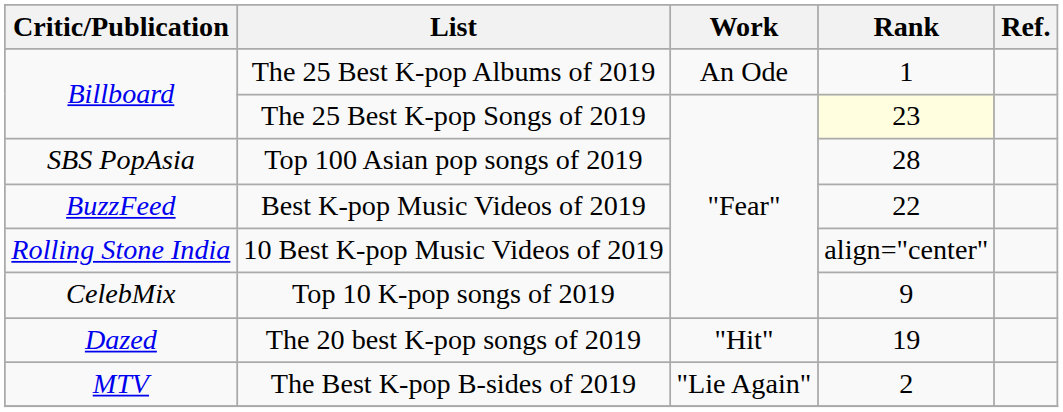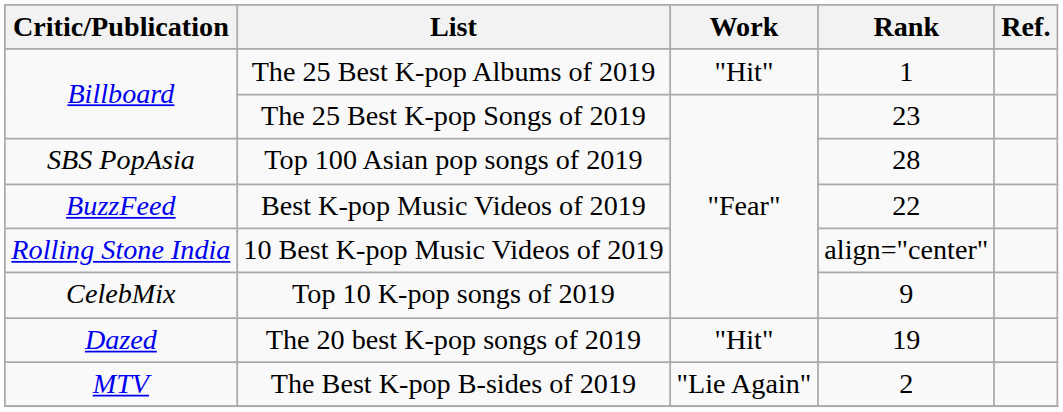(744, 71) An Ode -> (744, 71) "Hit"
(906, 116) lightyellow background -> (906, 116) no background
